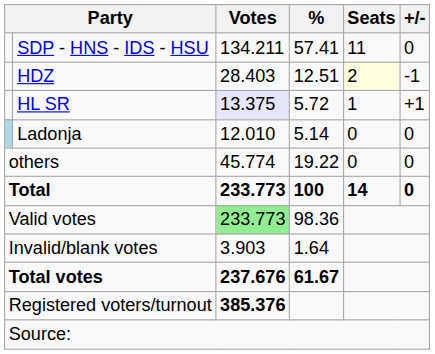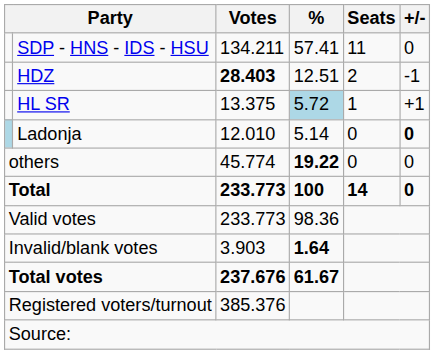(248, 76) normal -> (248, 76) bold
(352, 76) lightyellow background -> (352, 76) no background
(248, 104) lavender background -> (248, 104) no background
(311, 104) no background -> (311, 104) lightblue background
(409, 133) normal -> (409, 133) bold
(316, 162) normal -> (316, 162) bold
(253, 219) lightgreen background -> (253, 219) no background
(311, 248) normal -> (311, 248) bold
(253, 305) bold -> (253, 305) normal
